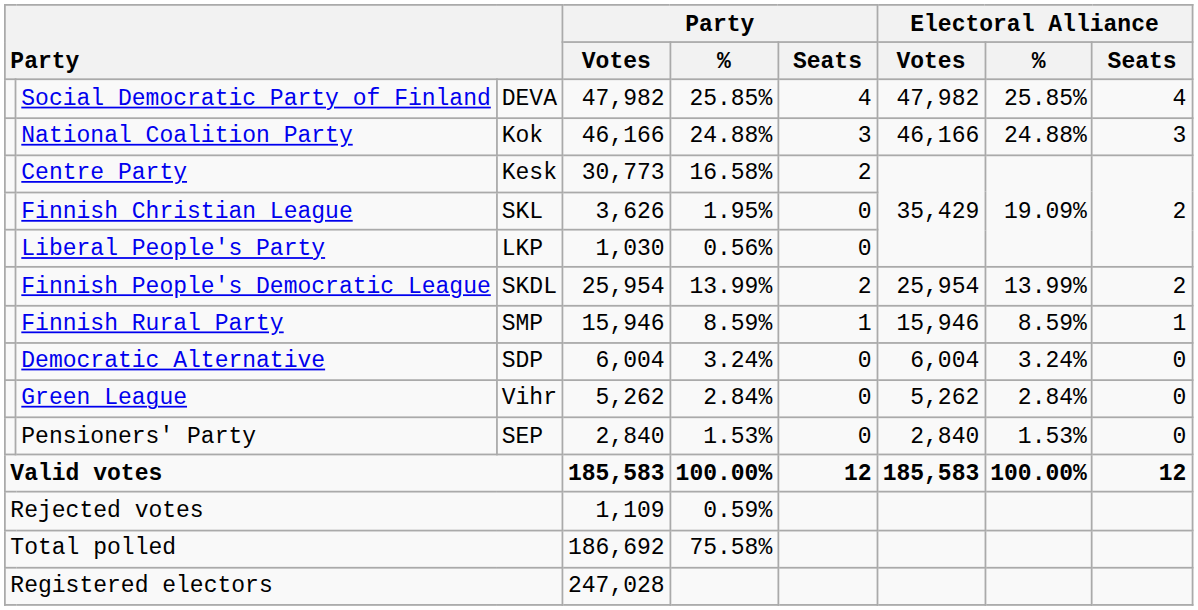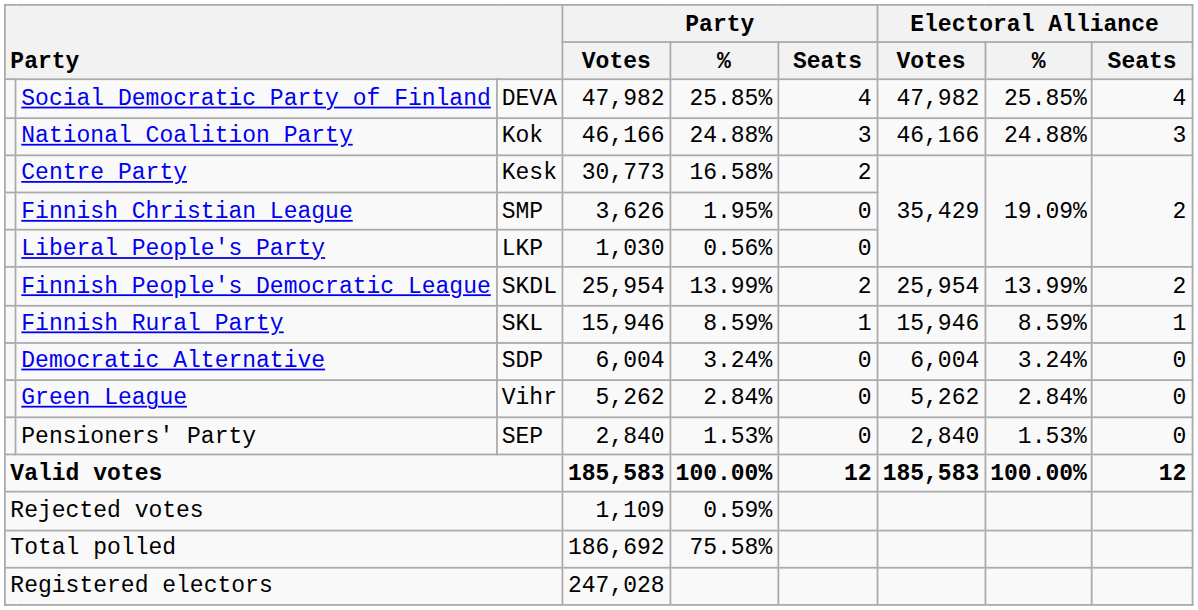(522, 211) SKL -> (522, 211) SMP
(522, 324) SMP -> (522, 324) SKL
